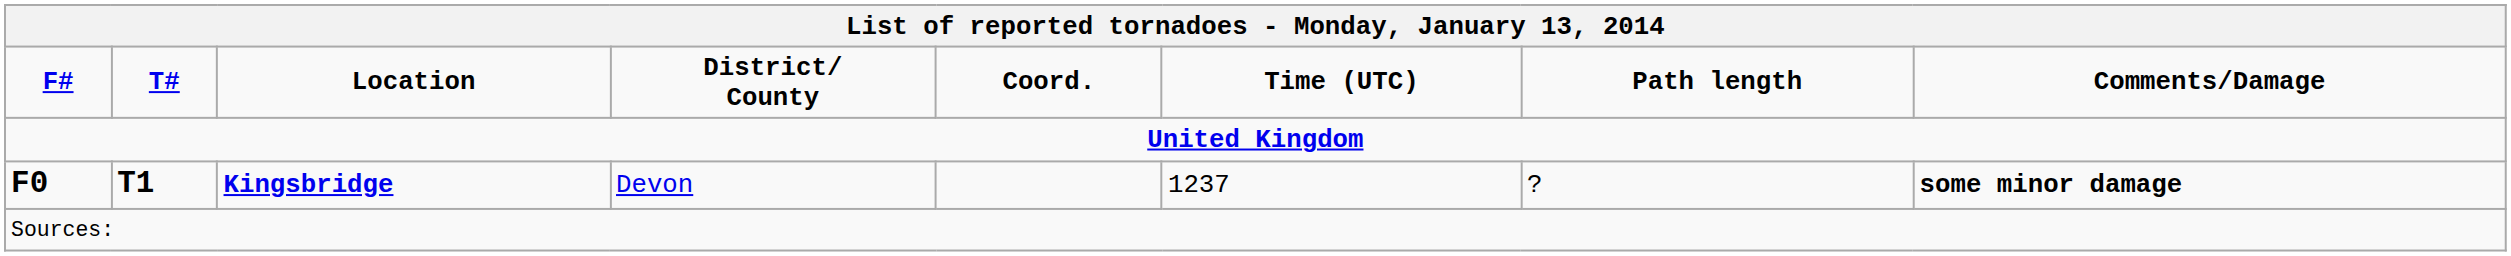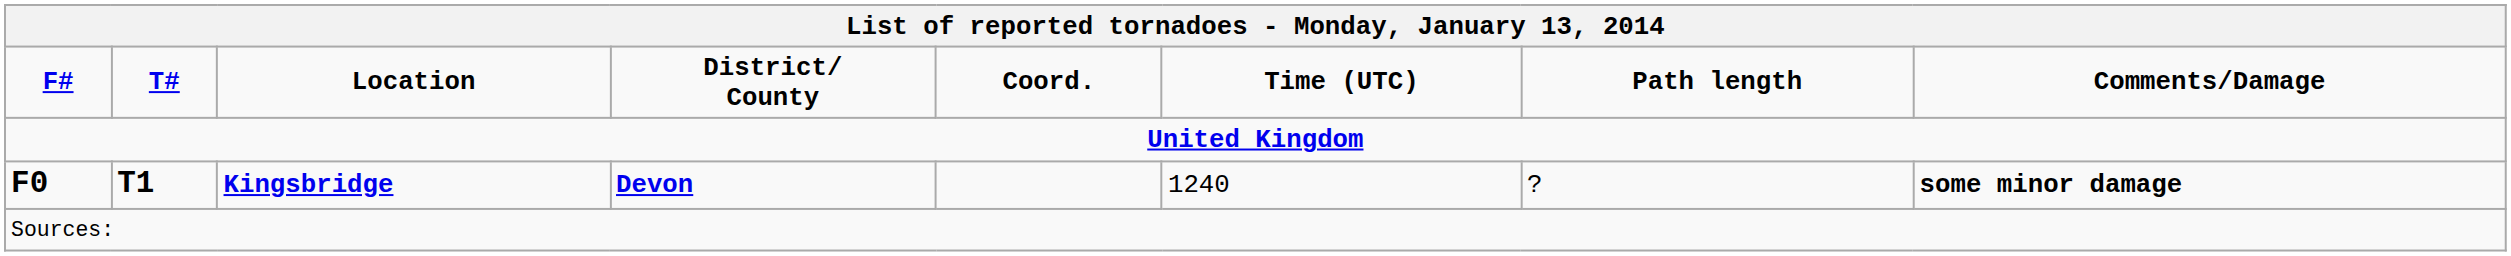(655, 184) normal -> (655, 184) bold
(1199, 184) 1237 -> (1199, 184) 1240
